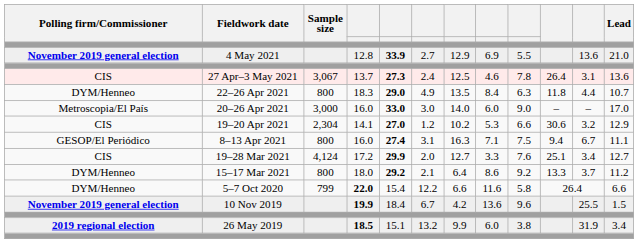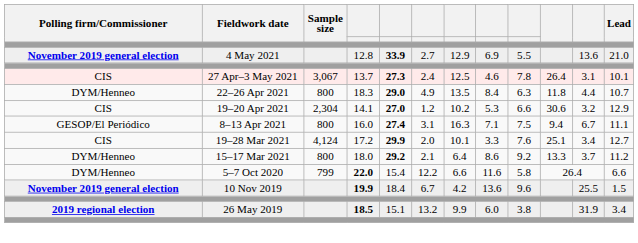(619, 77) 13.6 -> (619, 77) 10.1
- row: (253, 109)
(460, 157) 12.7 -> (460, 141) 10.1
